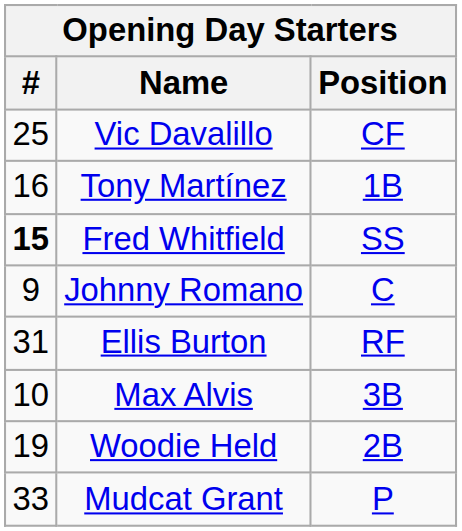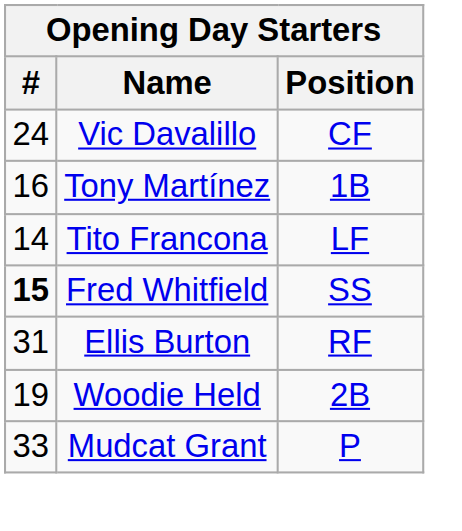(31, 134) 25 -> (31, 134) 24
+ row: (167, 238)
- row: (184, 290)
- row: (184, 394)
